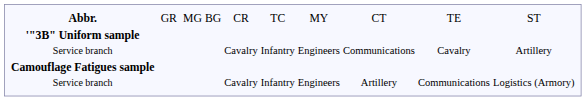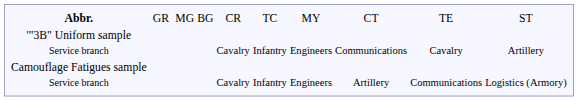(83, 34) bold -> (79, 34) normal
(83, 67) bold -> (79, 67) normal
